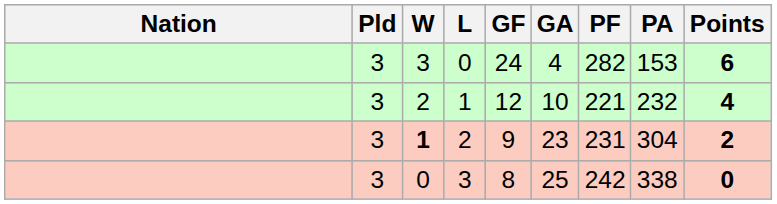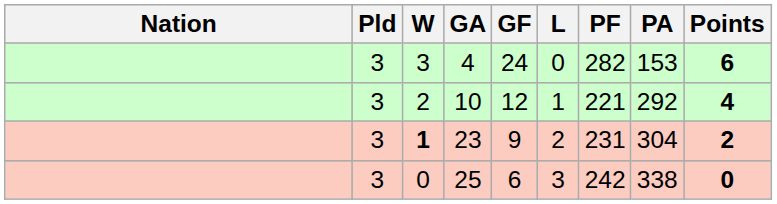columns swapped: (465, 23) <-> (555, 23)
(657, 101) 232 -> (657, 101) 292
(508, 179) 8 -> (515, 179) 6
